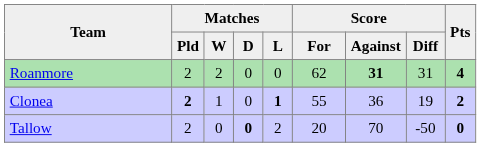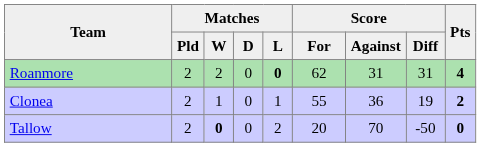(278, 73) normal -> (278, 73) bold
(376, 73) bold -> (376, 73) normal
(188, 100) bold -> (188, 100) normal
(278, 100) bold -> (278, 100) normal
(219, 128) normal -> (219, 128) bold
(248, 128) bold -> (248, 128) normal
